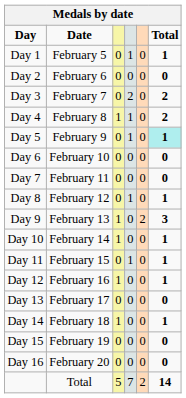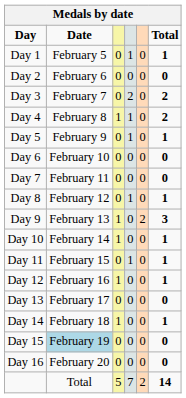(165, 137) paleturquoise background -> (165, 137) no background
(79, 341) no background -> (79, 341) lightblue background
